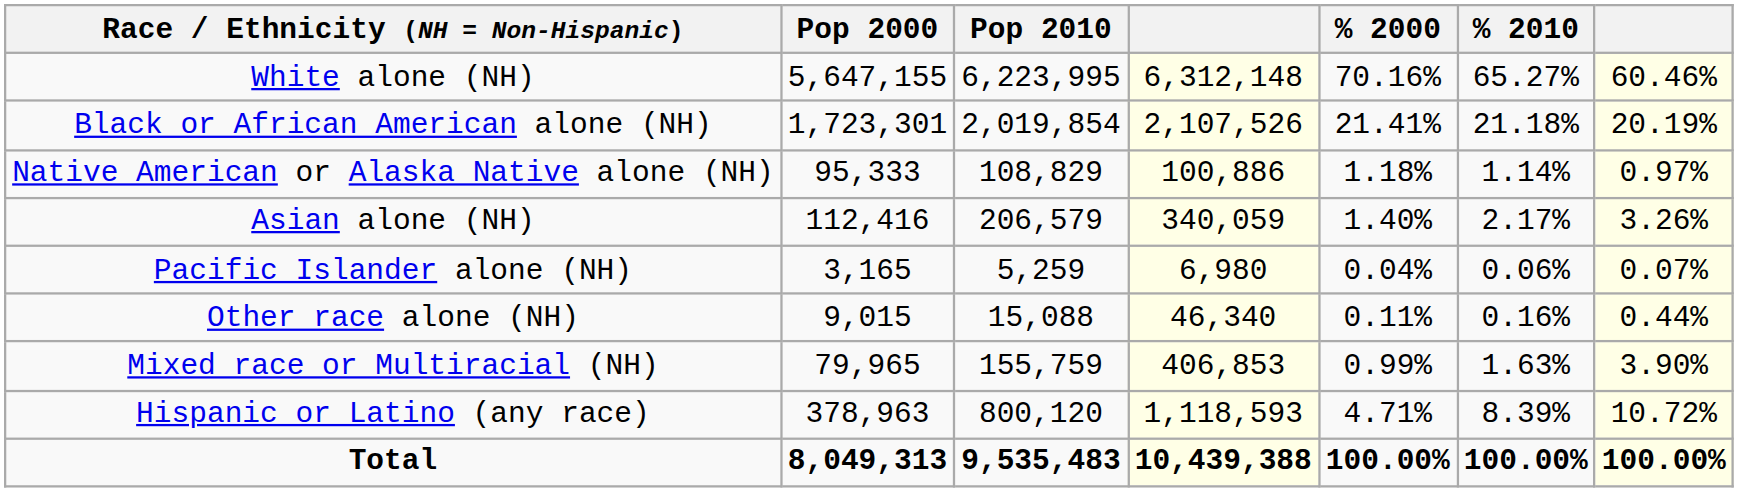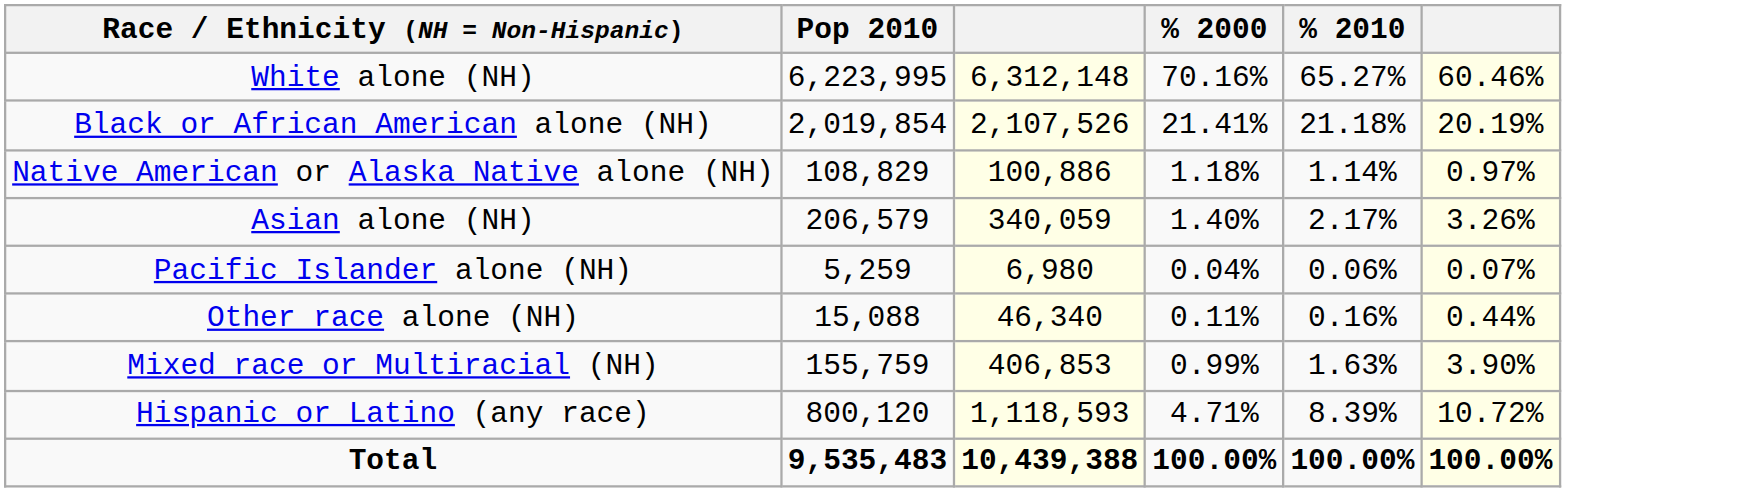- column: (867, 29)
